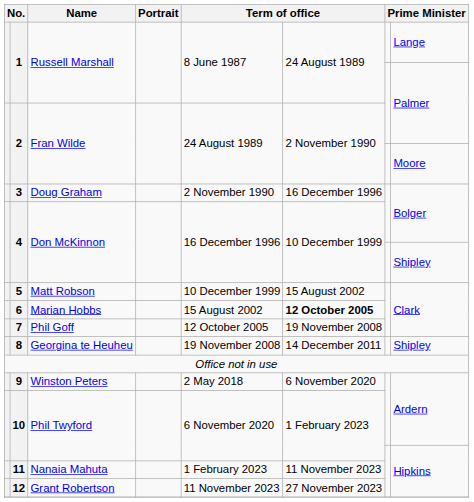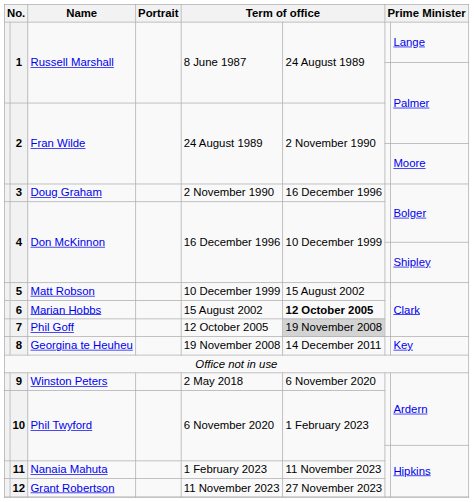(334, 327) no background -> (334, 327) lightgrey background
(412, 345) Shipley -> (403, 345) Key
